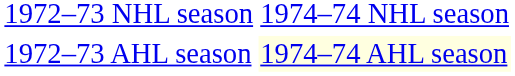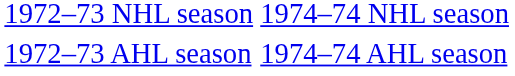(384, 53) lightyellow background -> (384, 53) no background
